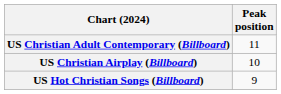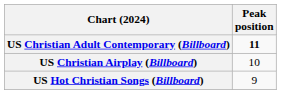(254, 44) normal -> (254, 44) bold
